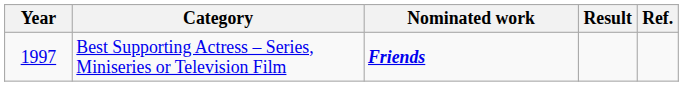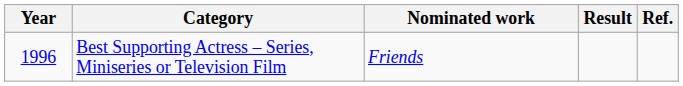(38, 56) 1997 -> (38, 56) 1996
(397, 56) bold -> (396, 56) normal
